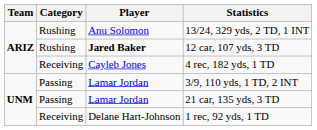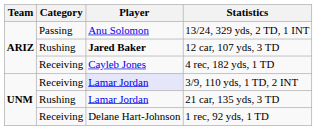(57, 30) Rushing -> (56, 30) Passing
(56, 82) Passing -> (61, 82) Receiving
(118, 82) no background -> (118, 82) lavender background
(56, 99) Passing -> (57, 99) Rushing
